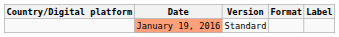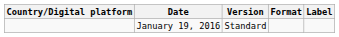(178, 26) lightsalmon background -> (178, 26) no background
